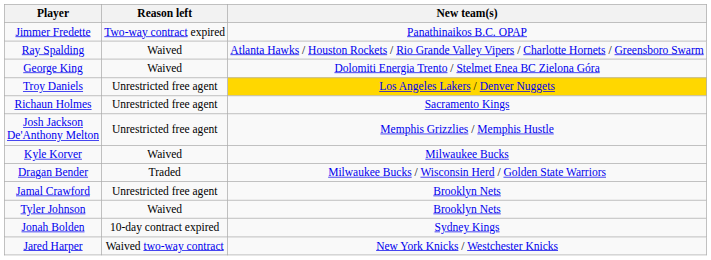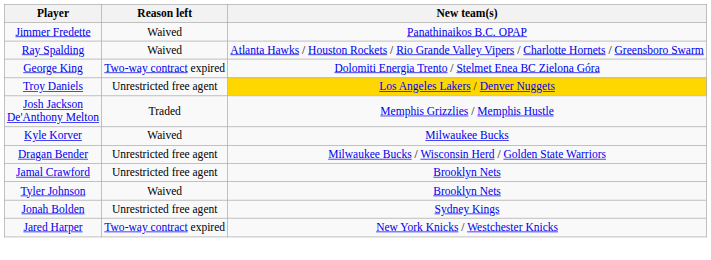(165, 31) Two-way contract expired -> (165, 31) Waived
(165, 68) Waived -> (165, 68) Two-way contract expired
- row: (53, 104)
(165, 129) Unrestricted free agent -> (165, 111) Traded
(165, 172) Traded -> (165, 154) Unrestricted free agent
(165, 227) 10-day contract expired -> (165, 209) Unrestricted free agent
(165, 245) Waived two-way contract -> (165, 227) Two-way contract expired
